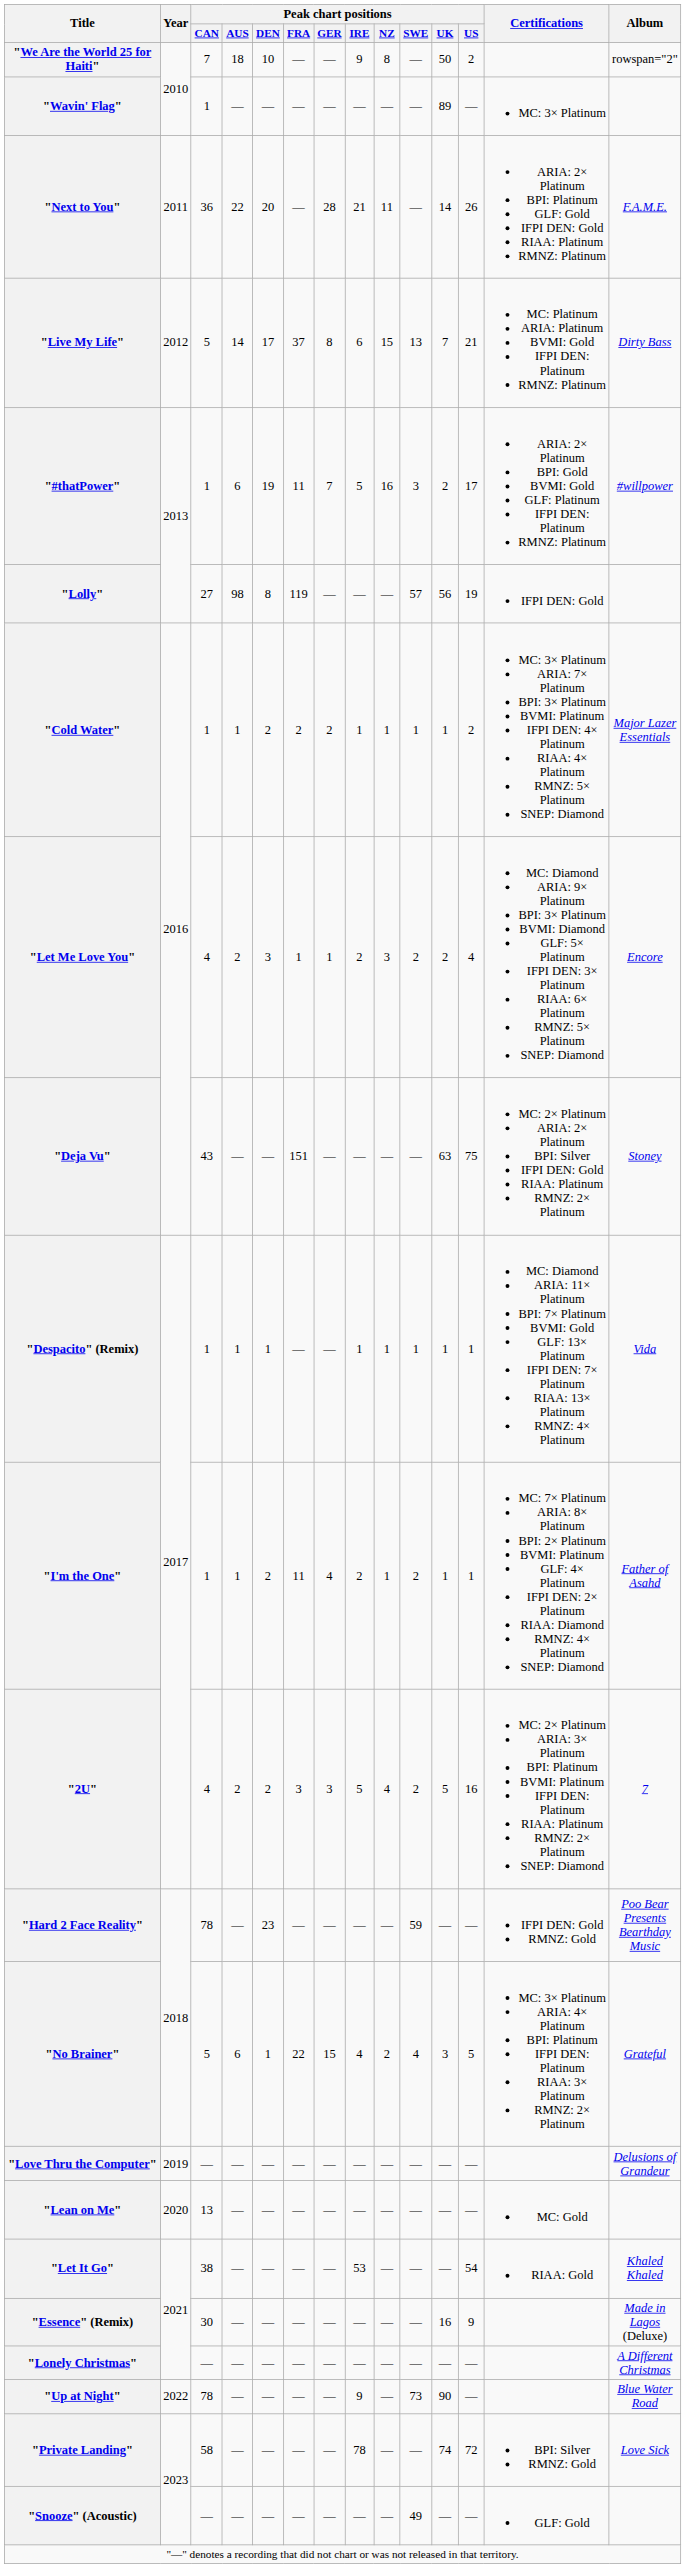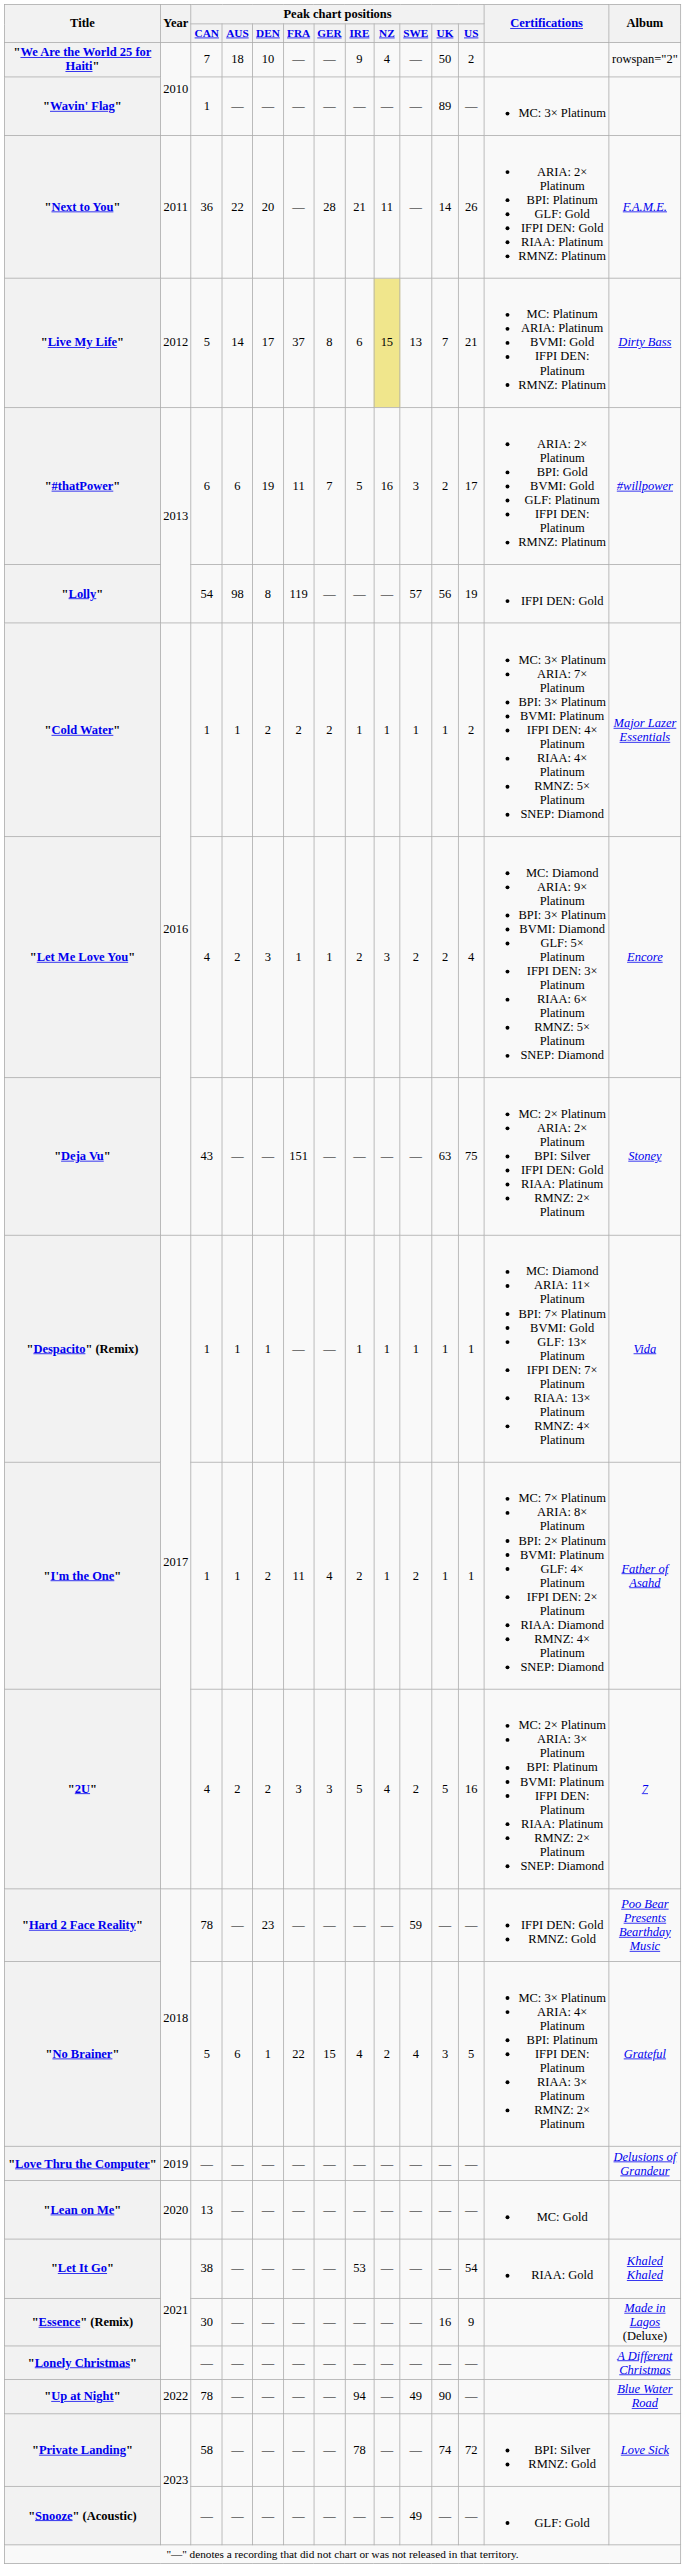(387, 59) 8 -> (387, 59) 4
(387, 342) no background -> (387, 342) khaki background
(207, 486) 1 -> (207, 486) 6
(207, 593) 27 -> (207, 593) 54
(359, 2396) 9 -> (359, 2396) 94
(416, 2396) 73 -> (416, 2396) 49
